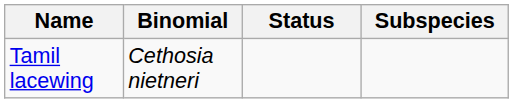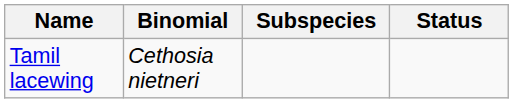columns swapped: (435, 21) <-> (302, 21)
